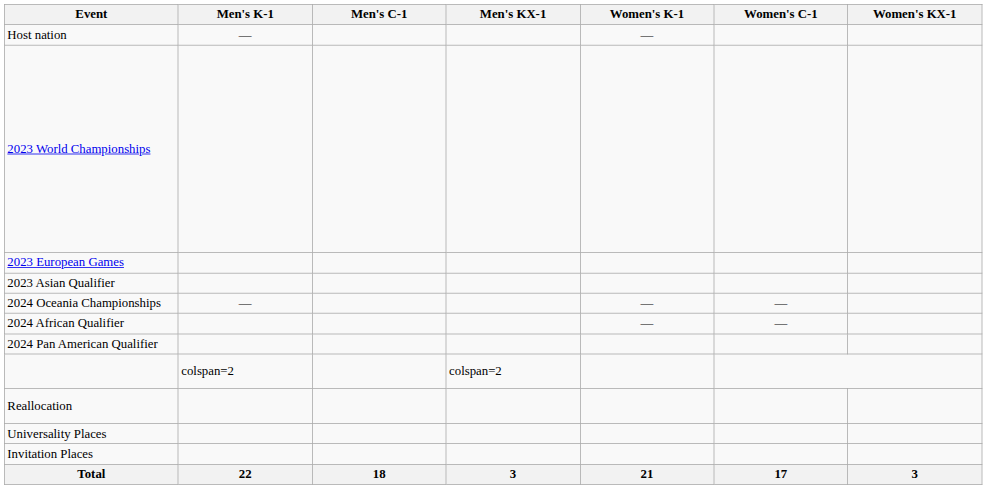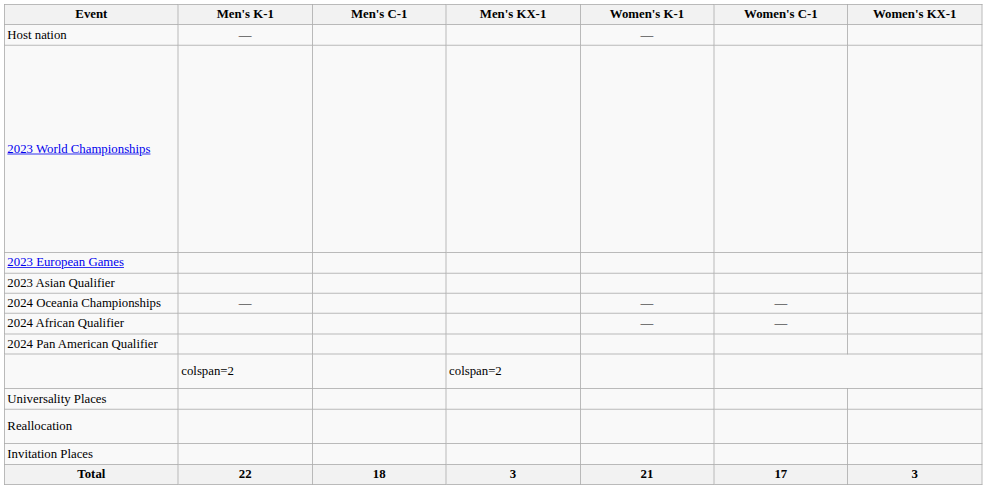rows swapped: (57, 433) <-> (40, 406)
